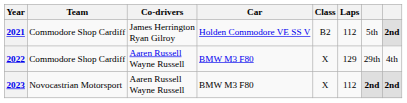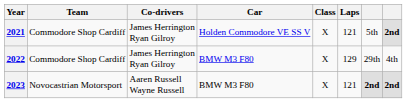(325, 33) B2 -> (325, 33) X
(350, 33) 112 -> (350, 33) 121
(157, 59) Aaren Russell Wayne Russell -> (162, 59) James Herrington Ryan Gilroy
(350, 85) 112 -> (350, 85) 121
